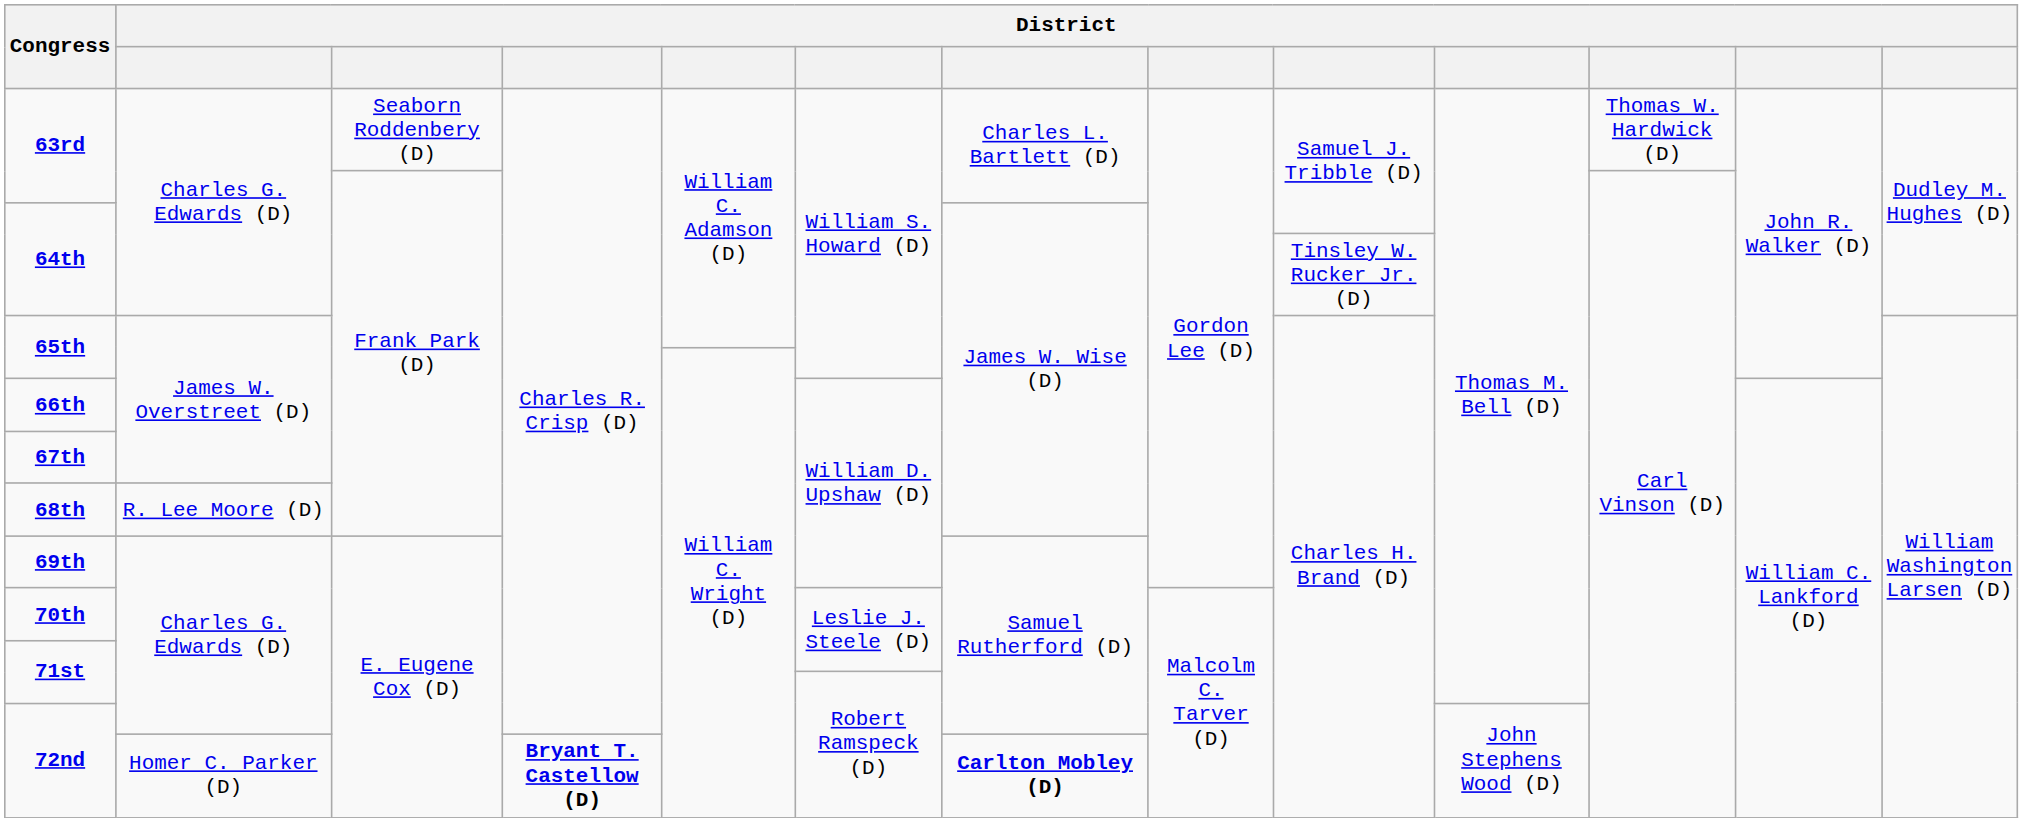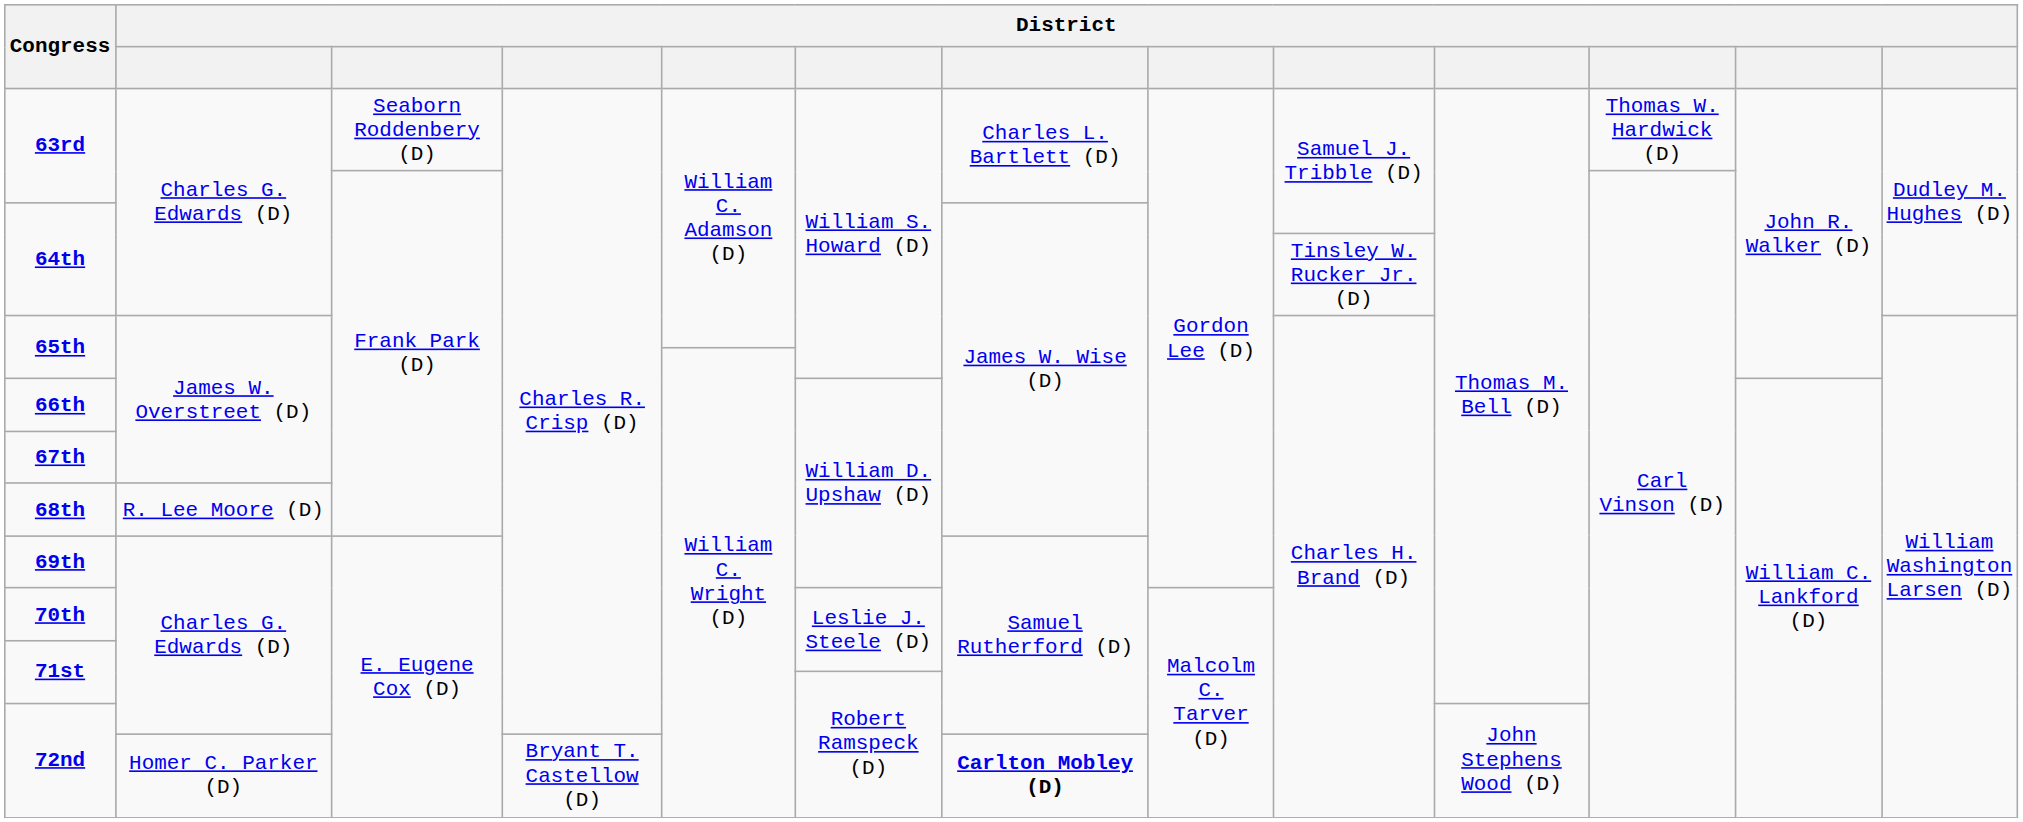(582, 776) bold -> (582, 776) normal
